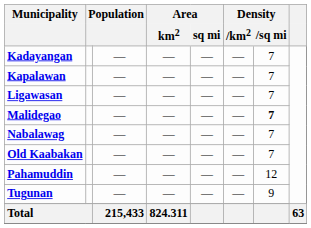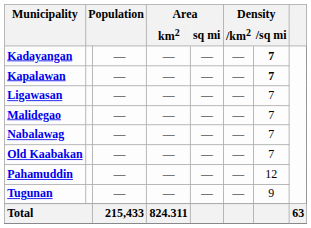(271, 56) normal -> (271, 56) bold
(271, 76) normal -> (271, 76) bold
(271, 115) bold -> (271, 115) normal
